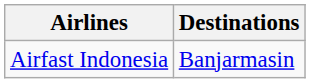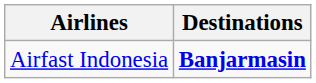(237, 58) normal -> (242, 58) bold
